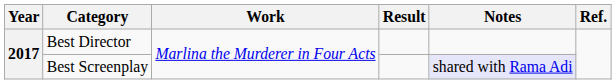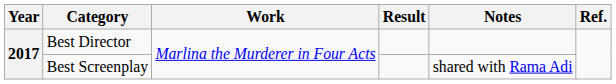(503, 66) lavender background -> (503, 66) no background
